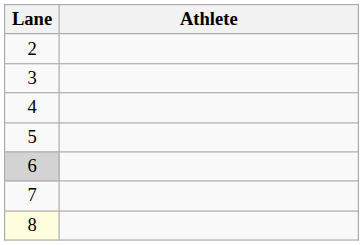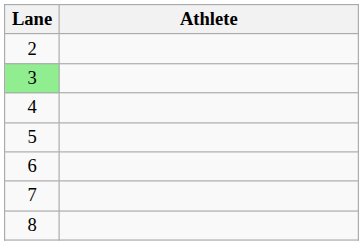(32, 78) no background -> (32, 78) lightgreen background
(32, 166) lightgrey background -> (32, 166) no background
(32, 225) lightyellow background -> (32, 225) no background
